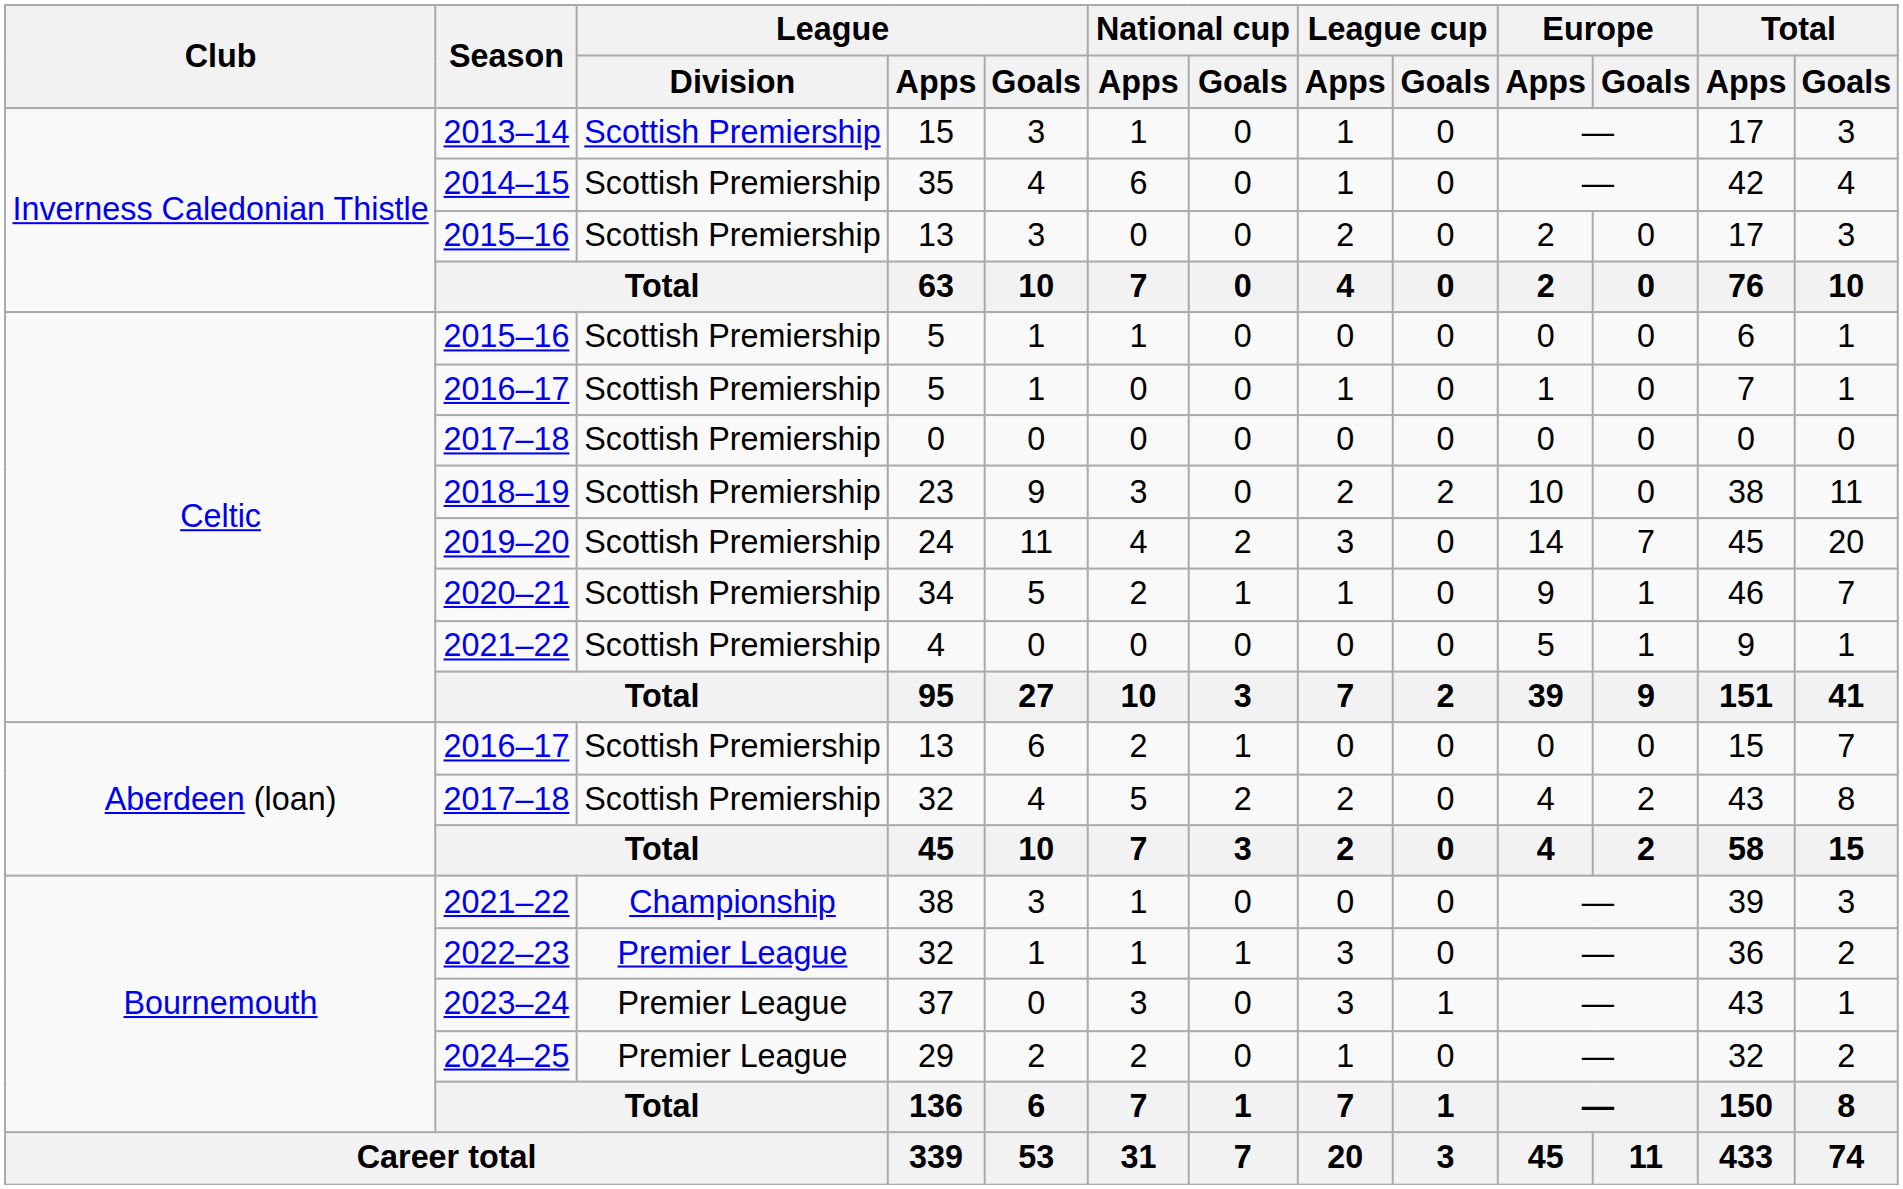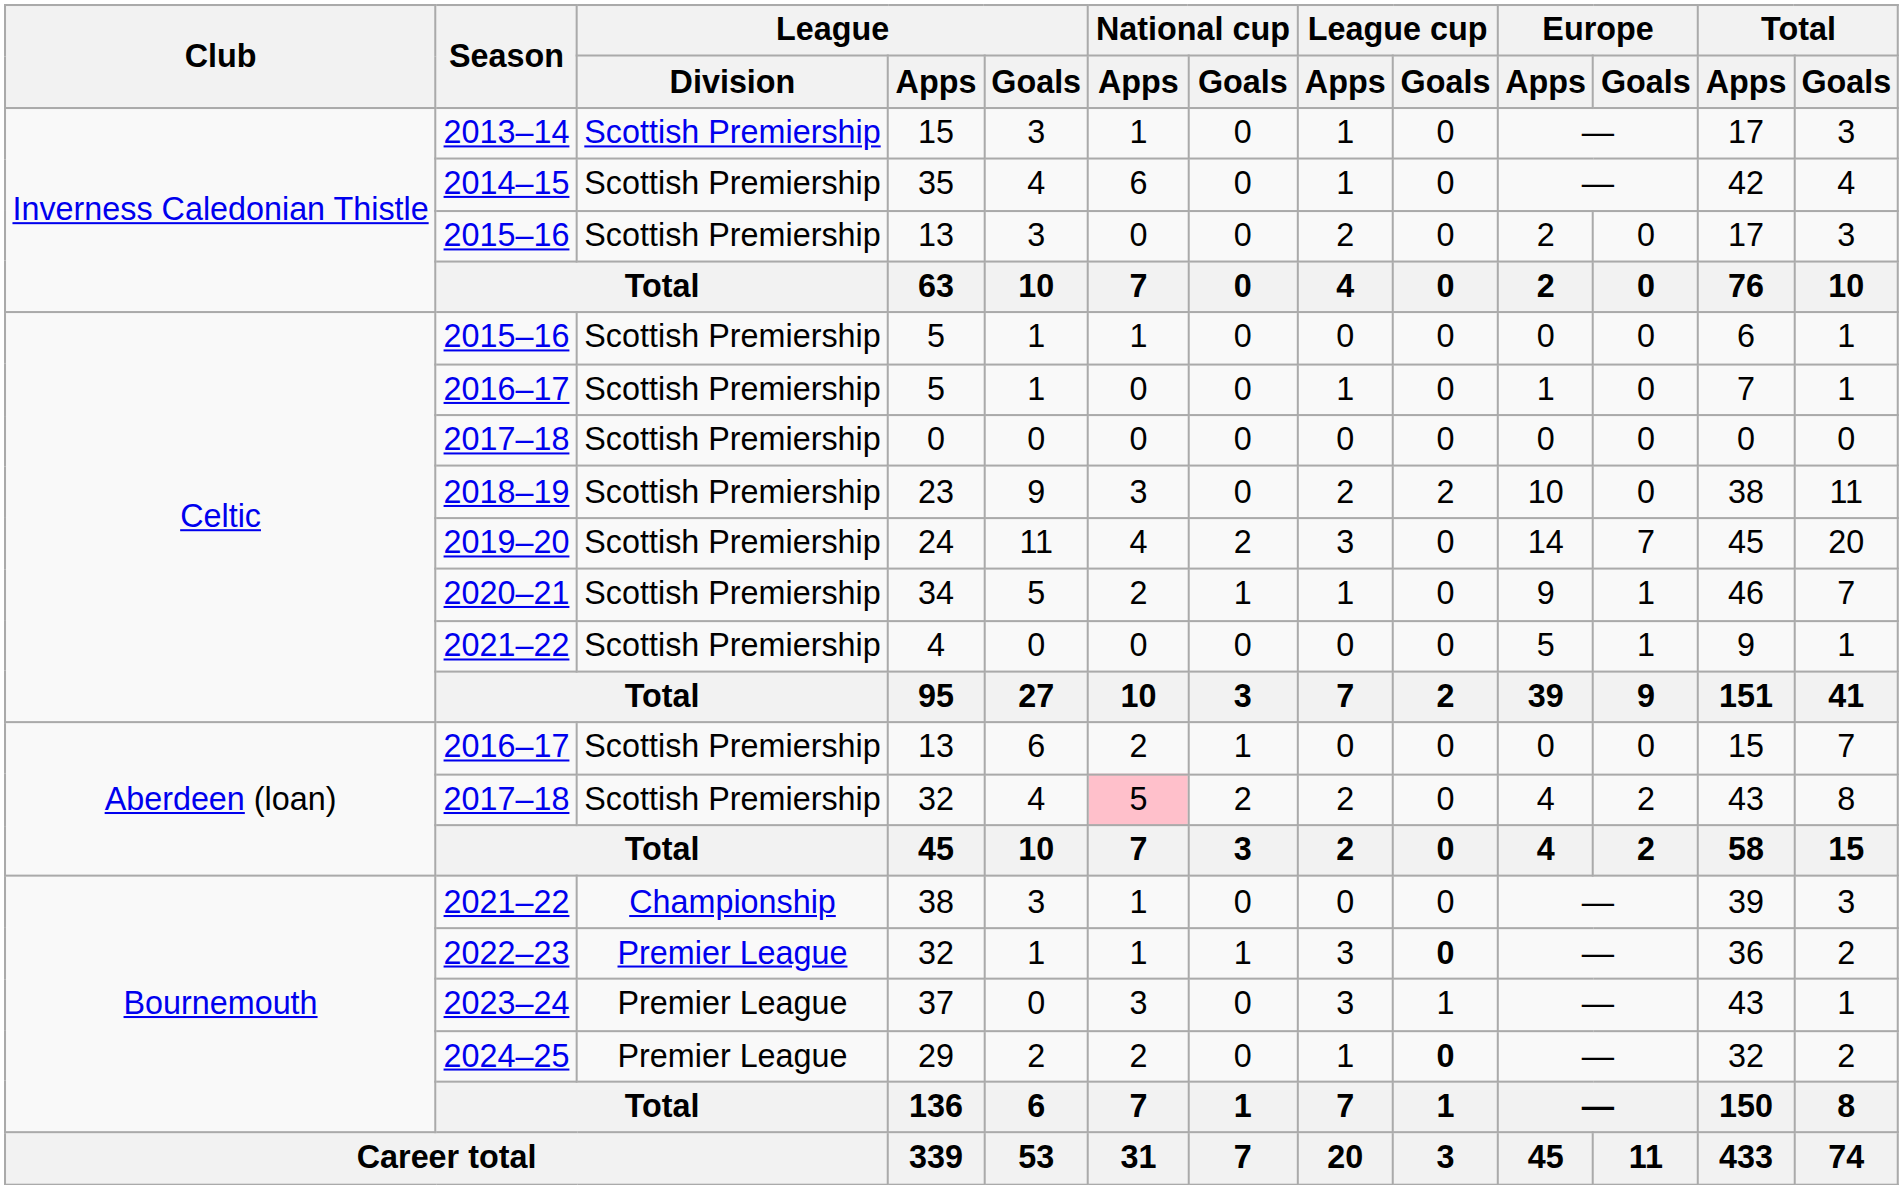(1138, 798) no background -> (1138, 798) pink background
(1445, 952) normal -> (1445, 952) bold
(1445, 1055) normal -> (1445, 1055) bold
